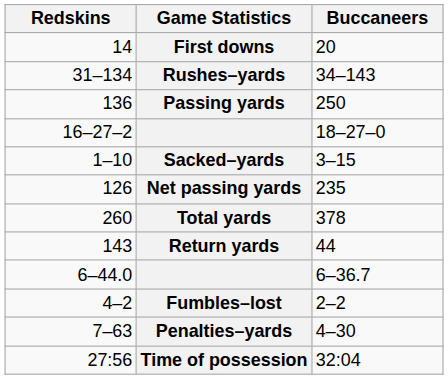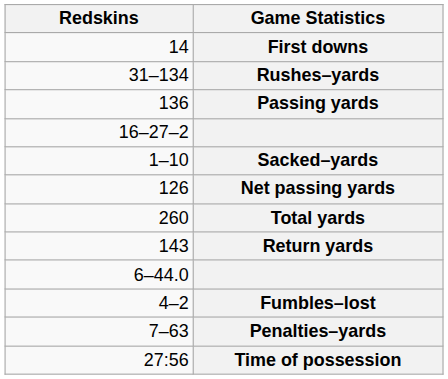- column: (377, 18)
